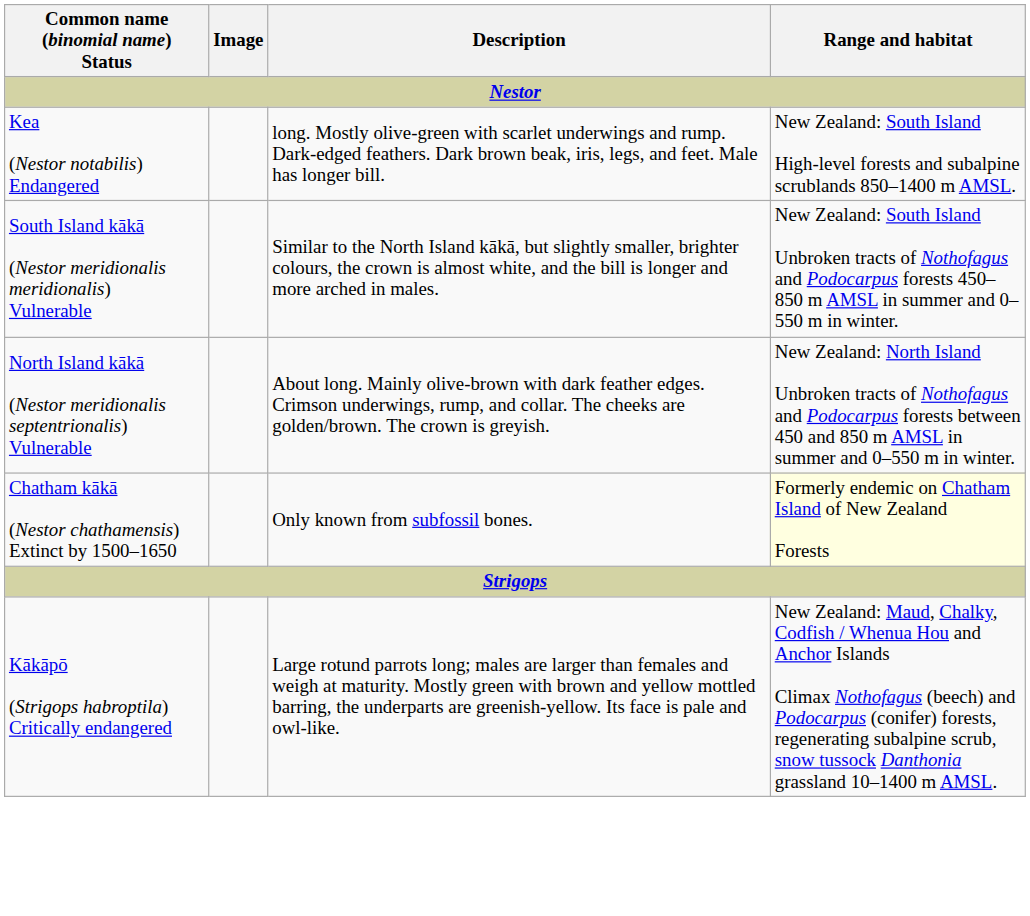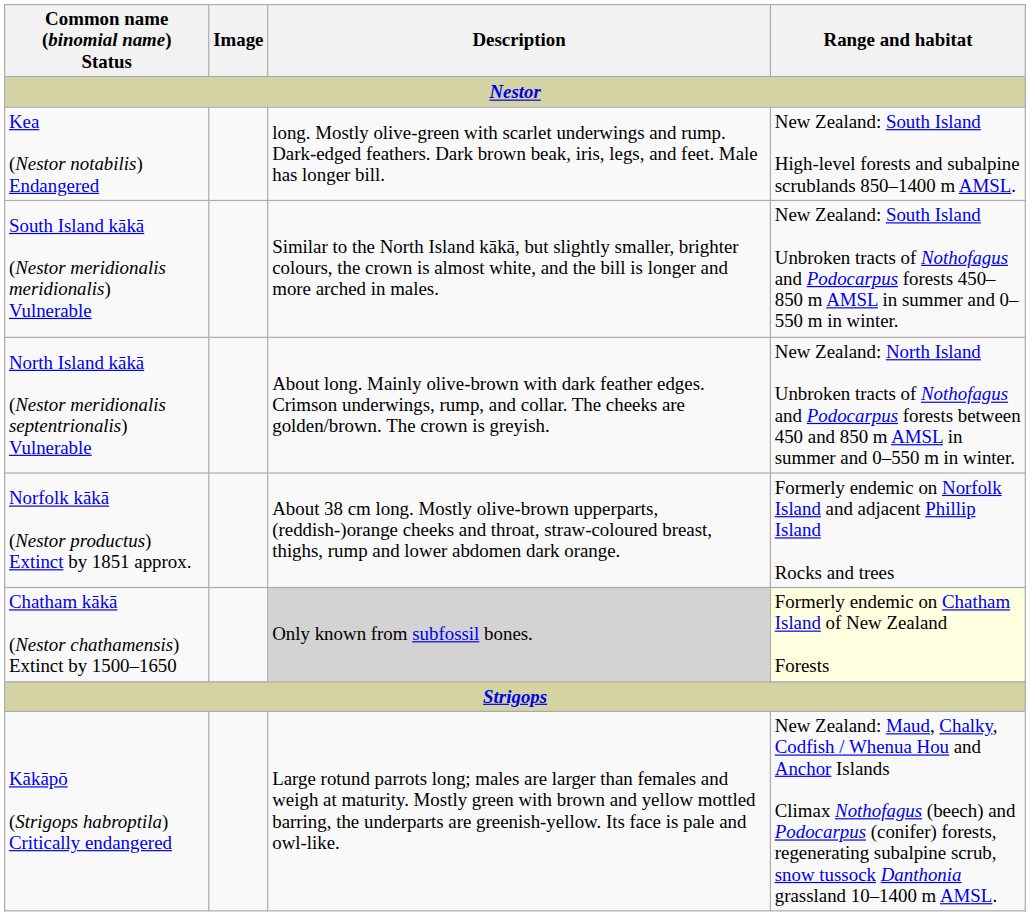+ row: (100, 530)
(403, 519) no background -> (403, 634) lightgrey background
